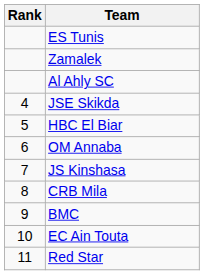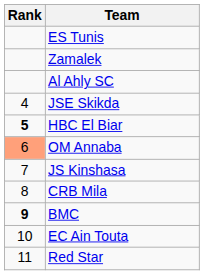(25, 125) normal -> (25, 125) bold
(25, 147) no background -> (25, 147) lightsalmon background
(25, 214) normal -> (25, 214) bold
